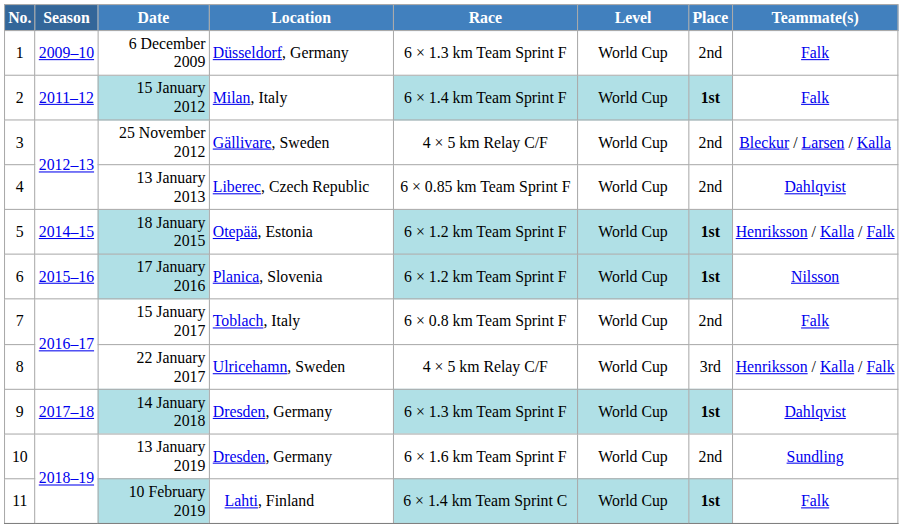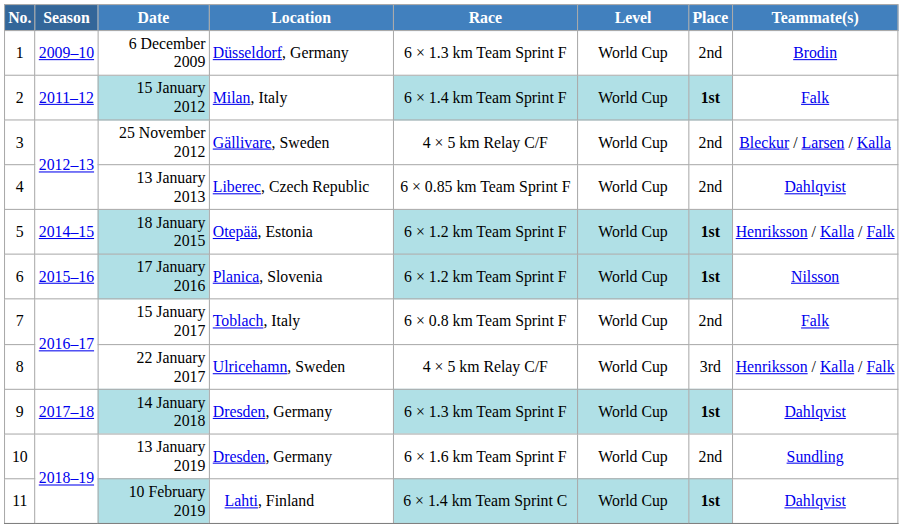(815, 53) Falk -> (815, 53) Brodin
(815, 500) Falk -> (815, 500) Dahlqvist
